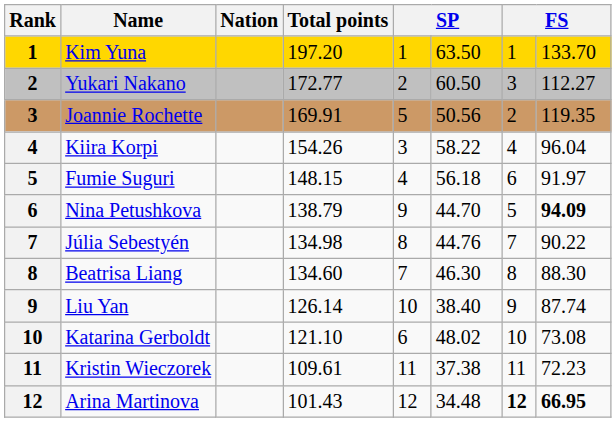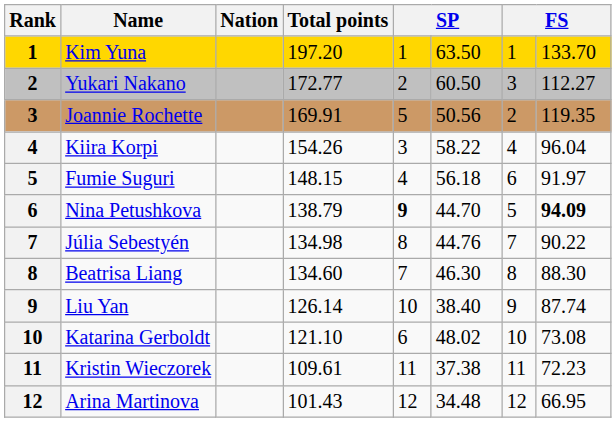(403, 210) normal -> (403, 210) bold
(517, 400) bold -> (517, 400) normal
(563, 400) bold -> (563, 400) normal
